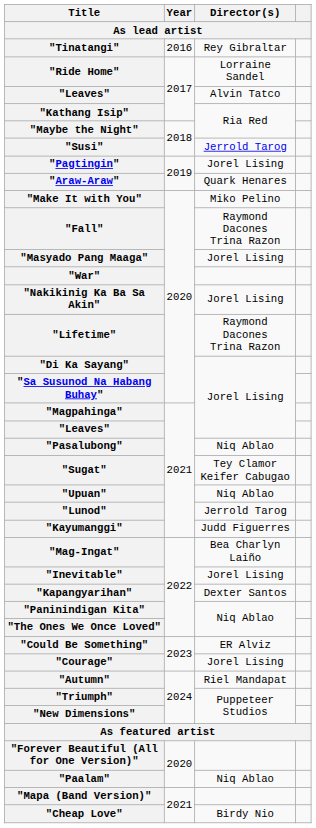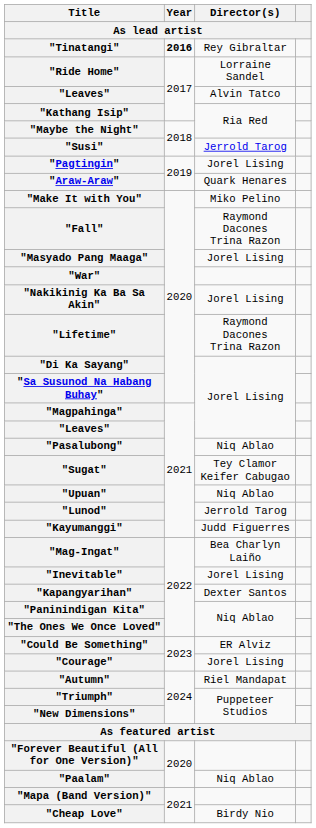(179, 48) normal -> (179, 48) bold
